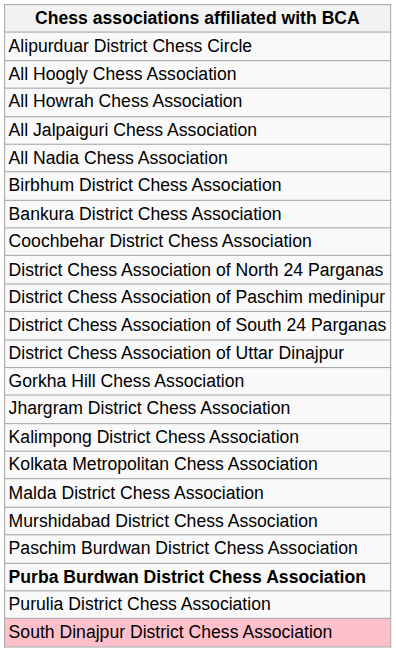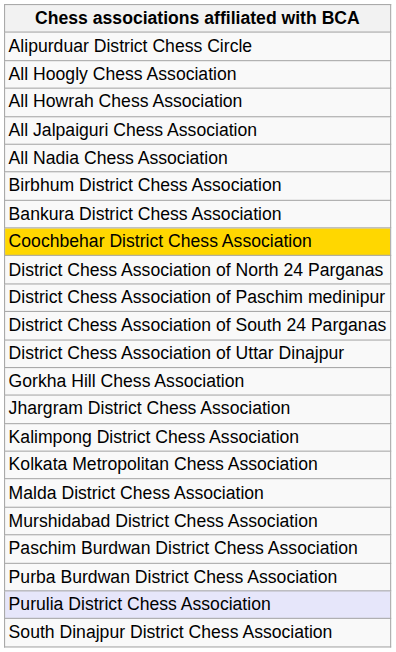(160, 241) no background -> (160, 241) gold background
(187, 576) bold -> (173, 576) normal
(140, 604) no background -> (140, 604) lavender background
(171, 632) pink background -> (171, 632) no background
